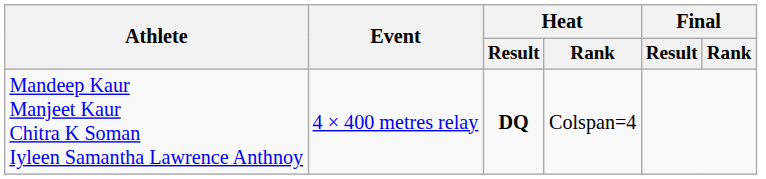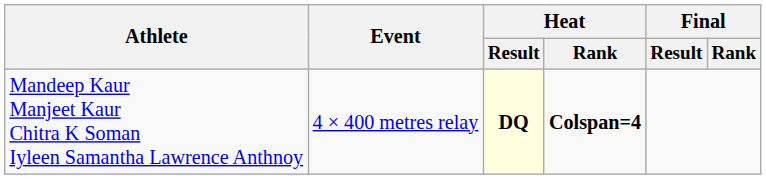(514, 121) no background -> (514, 121) lightyellow background
(593, 121) normal -> (595, 121) bold
